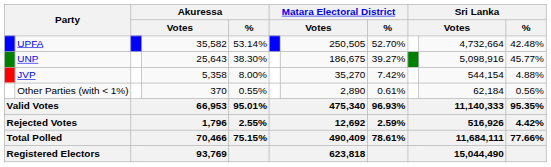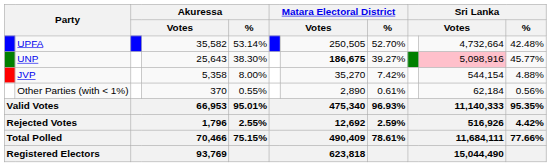(347, 59) normal -> (347, 59) bold
(482, 59) no background -> (482, 59) pink background
